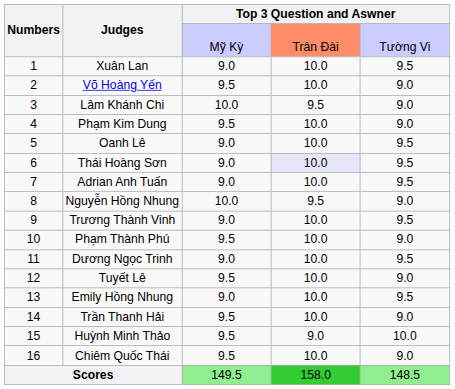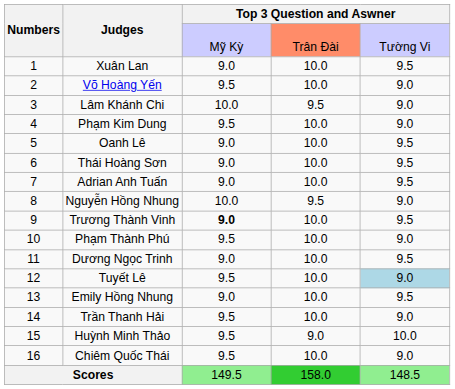(316, 162) lavender background -> (316, 162) no background
(226, 220) normal -> (226, 220) bold
(405, 278) no background -> (405, 278) lightblue background
